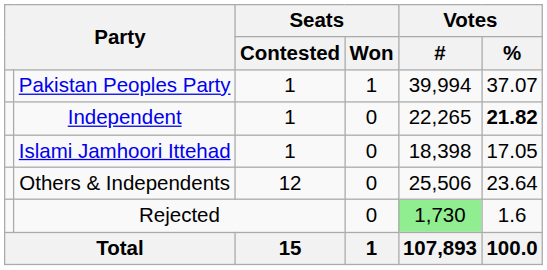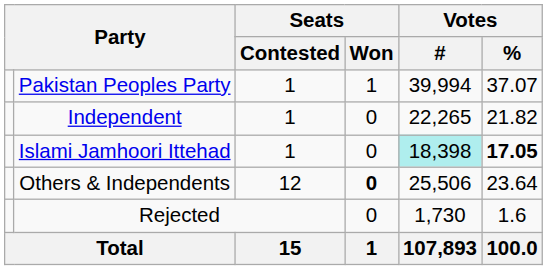(512, 118) bold -> (512, 118) normal
(440, 150) no background -> (440, 150) paleturquoise background
(512, 150) normal -> (512, 150) bold
(372, 183) normal -> (372, 183) bold
(440, 215) lightgreen background -> (440, 215) no background
